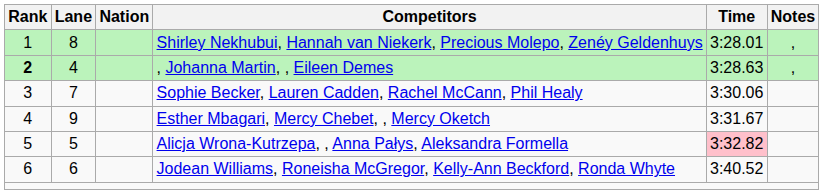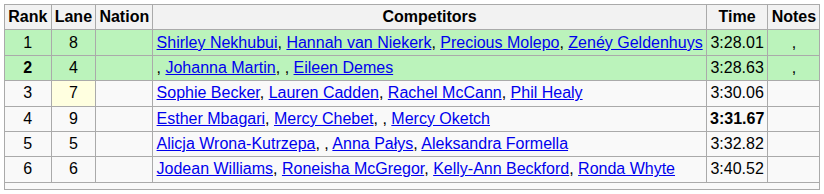(73, 93) no background -> (73, 93) lightyellow background
(737, 118) normal -> (737, 118) bold
(737, 144) pink background -> (737, 144) no background
